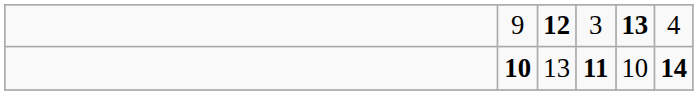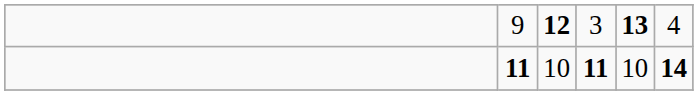(518, 68) 10 -> (518, 68) 11
(557, 68) 13 -> (557, 68) 10
